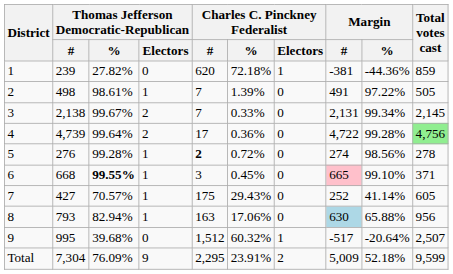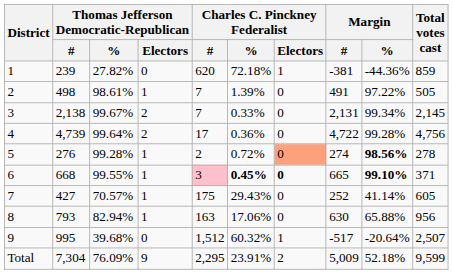(430, 133) lightgreen background -> (430, 133) no background
(198, 154) bold -> (198, 154) normal
(280, 154) no background -> (280, 154) lightsalmon background
(385, 154) normal -> (386, 154) bold
(113, 175) bold -> (113, 175) normal
(198, 175) no background -> (198, 175) pink background
(248, 175) normal -> (249, 175) bold
(280, 175) normal -> (280, 175) bold
(339, 175) pink background -> (339, 175) no background
(385, 175) normal -> (386, 175) bold
(339, 216) lightblue background -> (339, 216) no background
